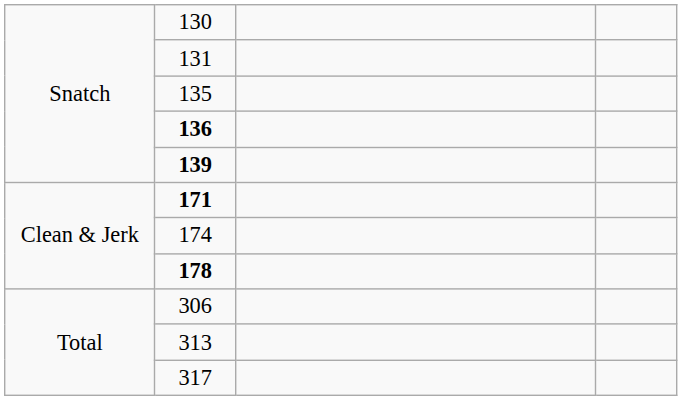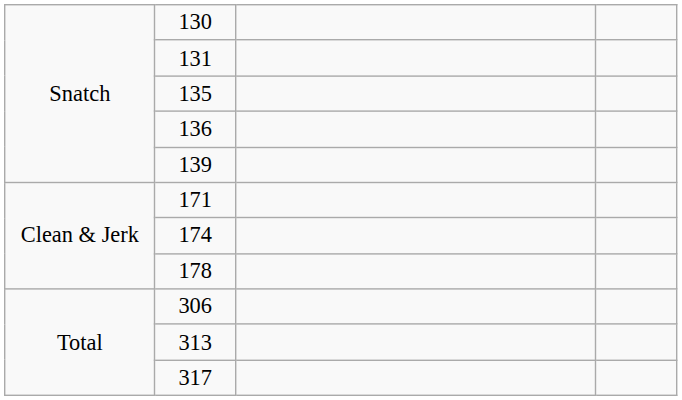(195, 128) bold -> (195, 128) normal
(195, 164) bold -> (195, 164) normal
(195, 199) bold -> (195, 199) normal
(195, 270) bold -> (195, 270) normal
